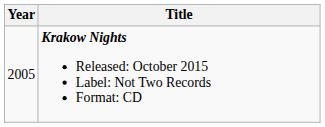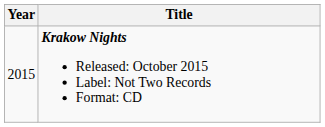(21, 74) 2005 -> (21, 74) 2015
